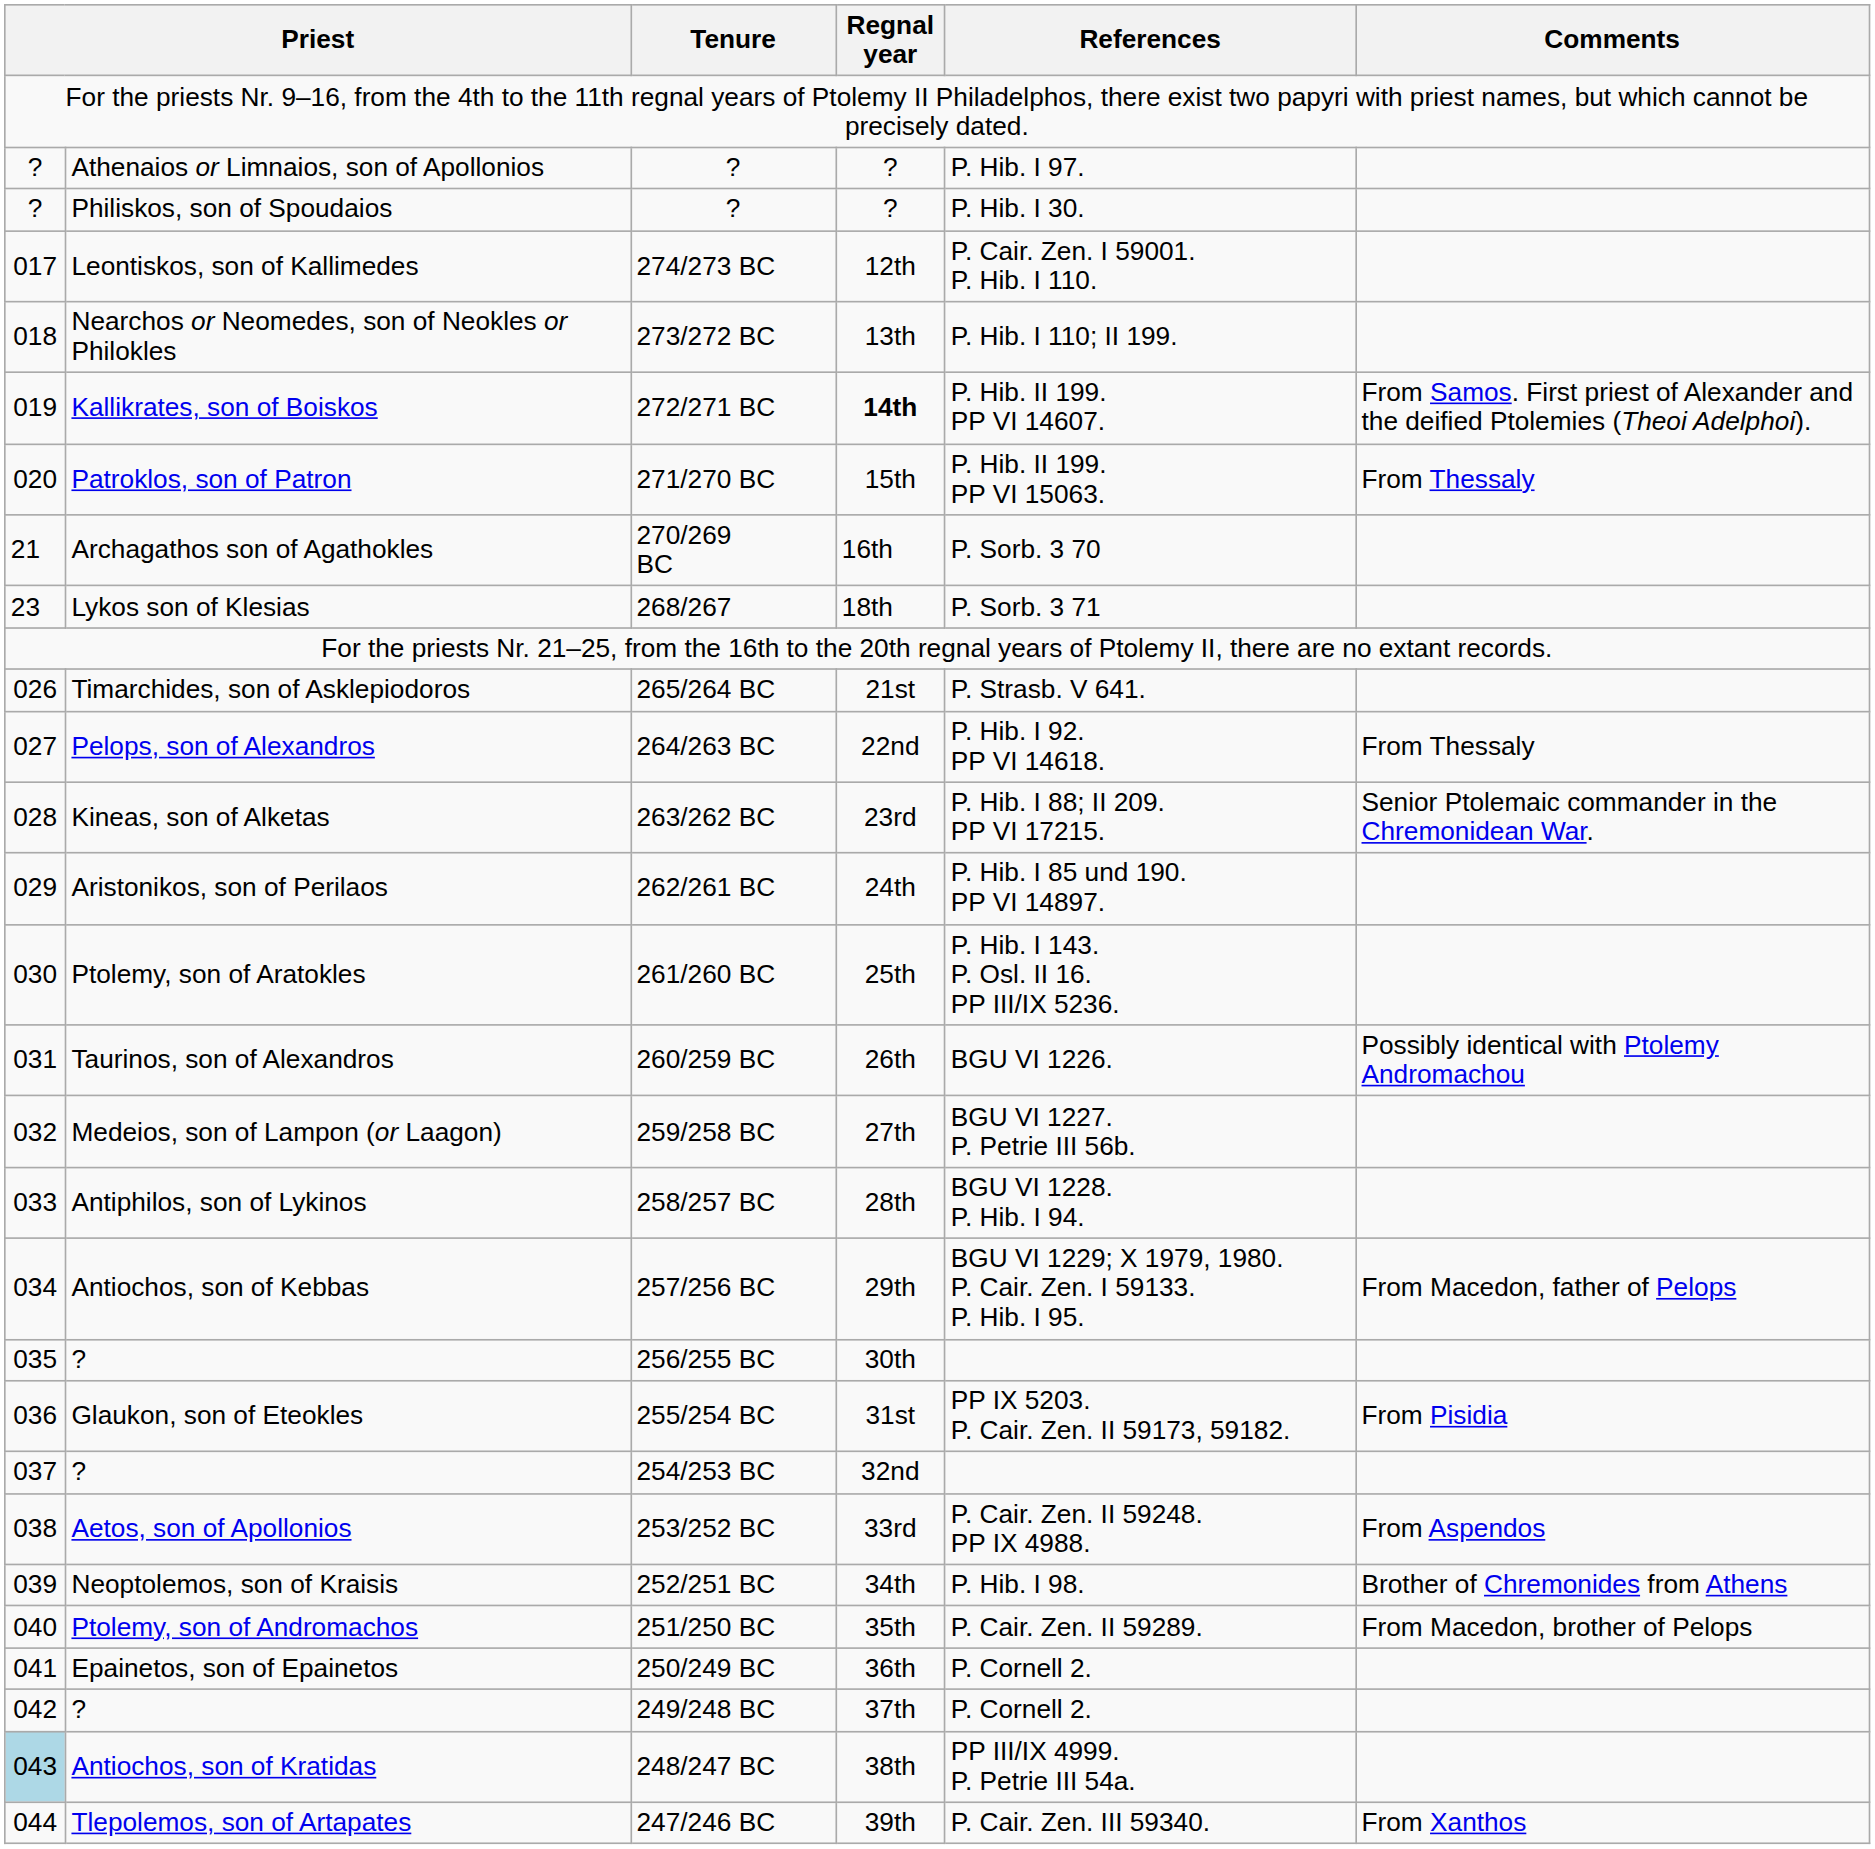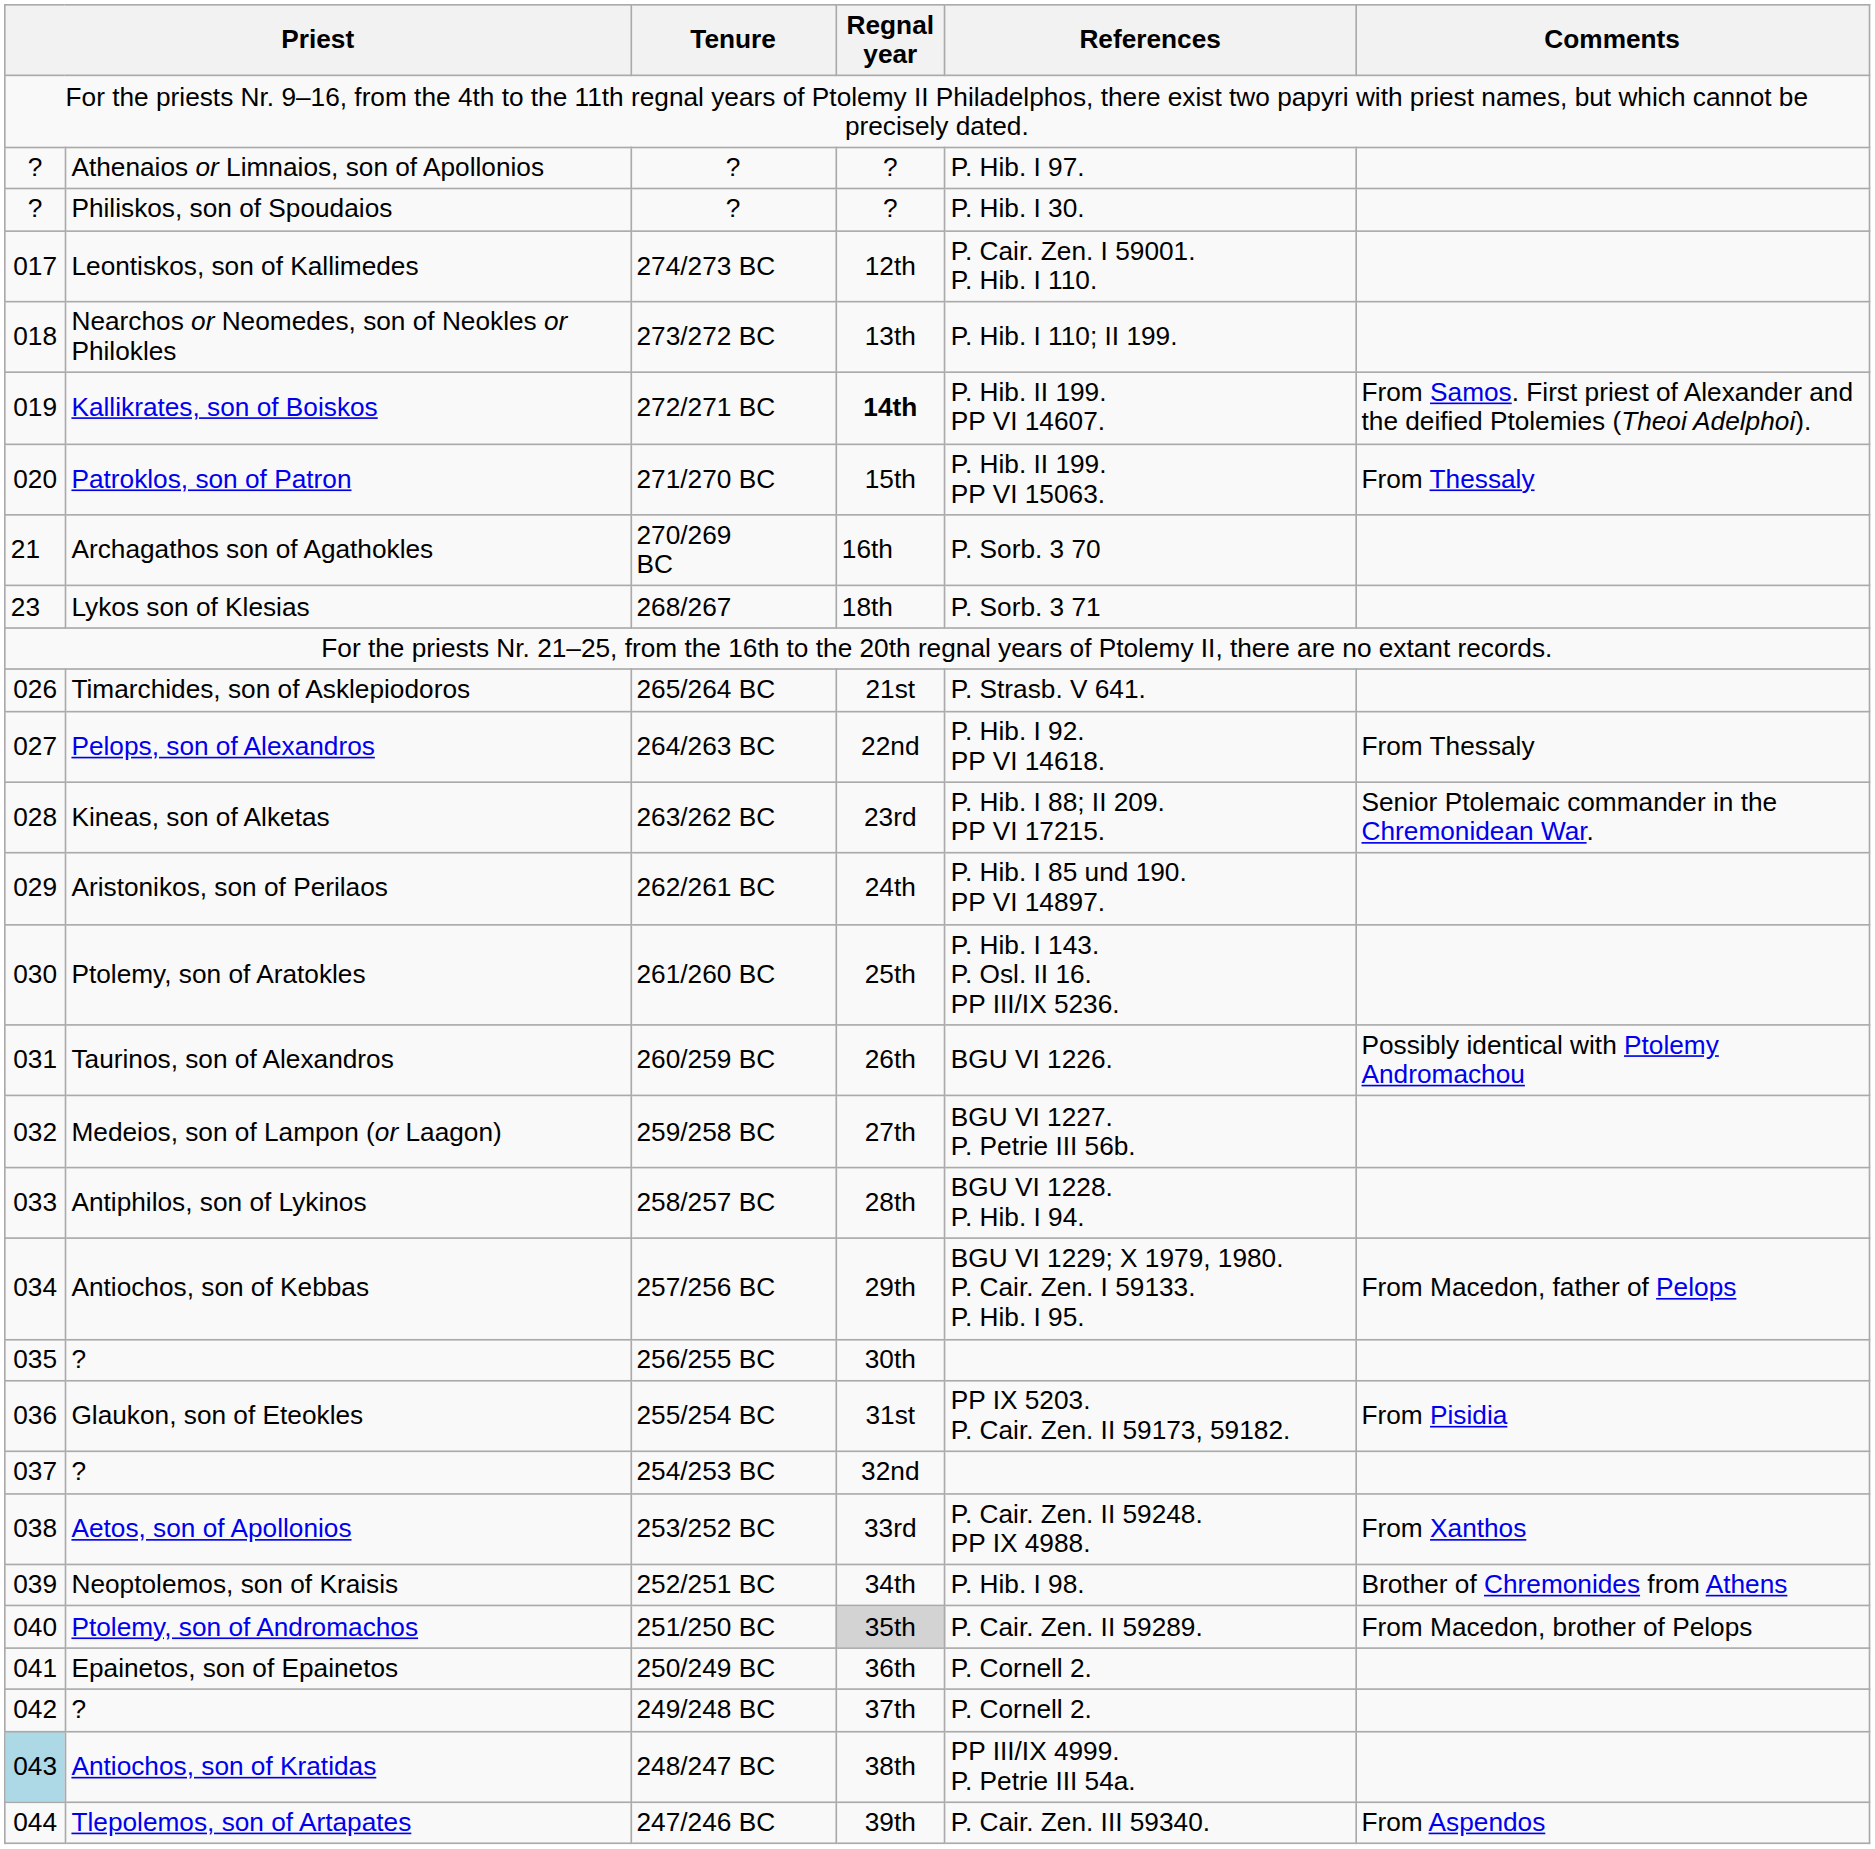(1453, 1528) From Aspendos -> (1444, 1528) From Xanthos
(890, 1626) no background -> (890, 1626) lightgrey background
(1444, 1822) From Xanthos -> (1453, 1822) From Aspendos
